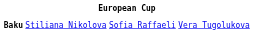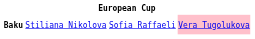(214, 25) no background -> (214, 25) pink background
